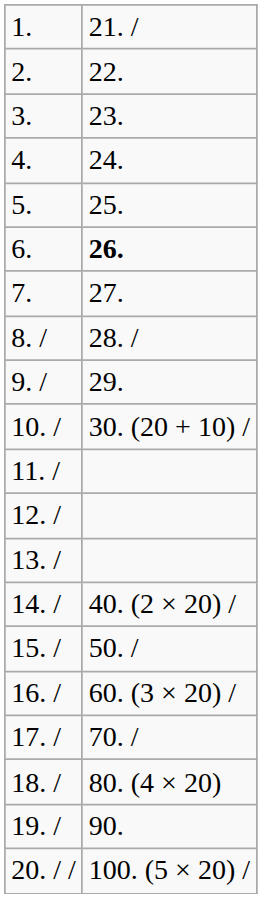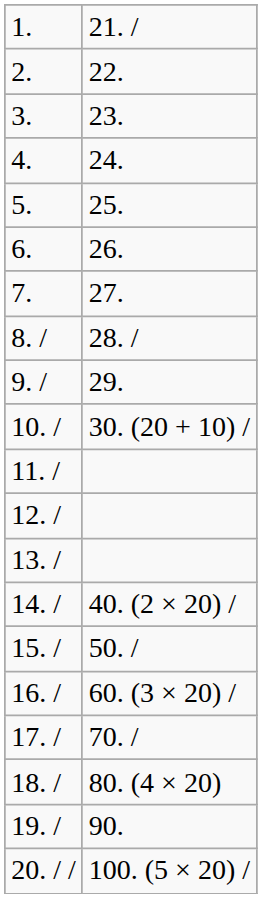(106, 248) bold -> (106, 248) normal
